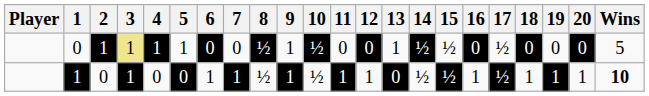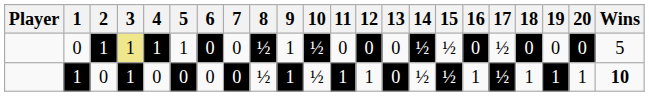(396, 47) 1 -> (396, 47) 0
(210, 76) 1 -> (210, 76) 0
(237, 76) 1 -> (237, 76) 0
